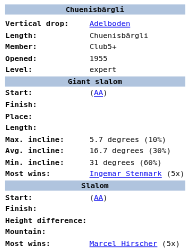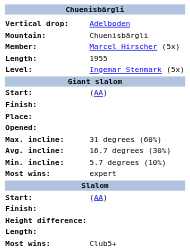(21, 35) Length: -> (26, 35) Mountain:
(103, 47) Club5+ -> (135, 47) Marcel Hirscher (5x)
(21, 58) Opened: -> (21, 58) Length:
(103, 70) expert -> (137, 70) Ingemar Stenmark (5x)
(21, 128) Length: -> (21, 128) Opened:
(128, 139) 5.7 degrees (10%) -> (126, 139) 31 degrees (60%)
(126, 162) 31 degrees (60%) -> (128, 162) 5.7 degrees (10%)
(137, 174) Ingemar Stenmark (5x) -> (103, 174) expert
(26, 232) Mountain: -> (21, 232) Length:
(135, 243) Marcel Hirscher (5x) -> (103, 243) Club5+
